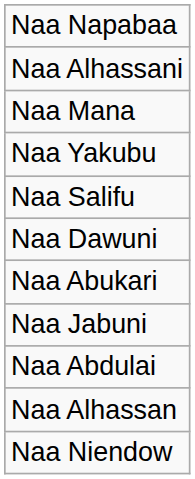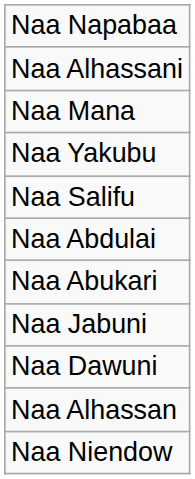(84, 238) Naa Dawuni -> (84, 238) Naa Abdulai
(84, 366) Naa Abdulai -> (84, 366) Naa Dawuni
